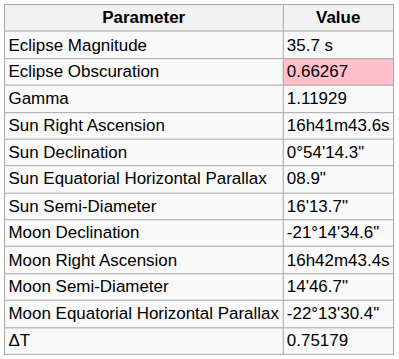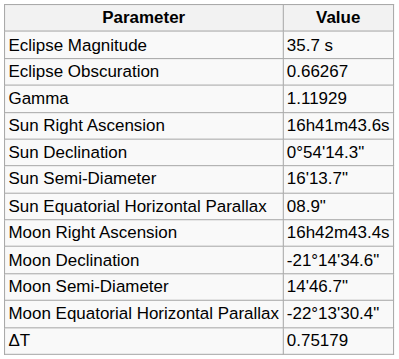(317, 71) pink background -> (317, 71) no background
rows swapped: (82, 206) <-> (138, 179)
rows swapped: (93, 260) <-> (74, 233)
